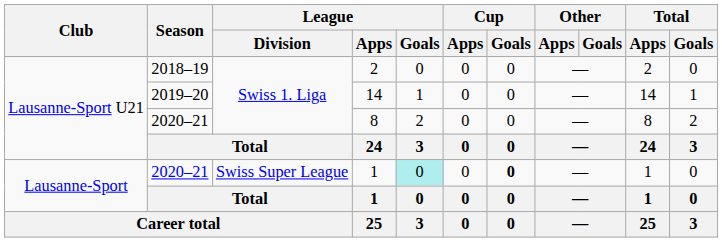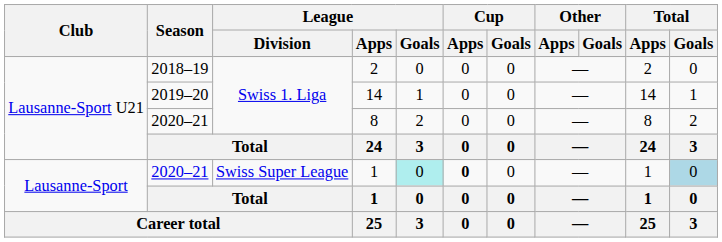(465, 172) normal -> (465, 172) bold
(511, 172) bold -> (511, 172) normal
(693, 172) no background -> (693, 172) lightblue background
